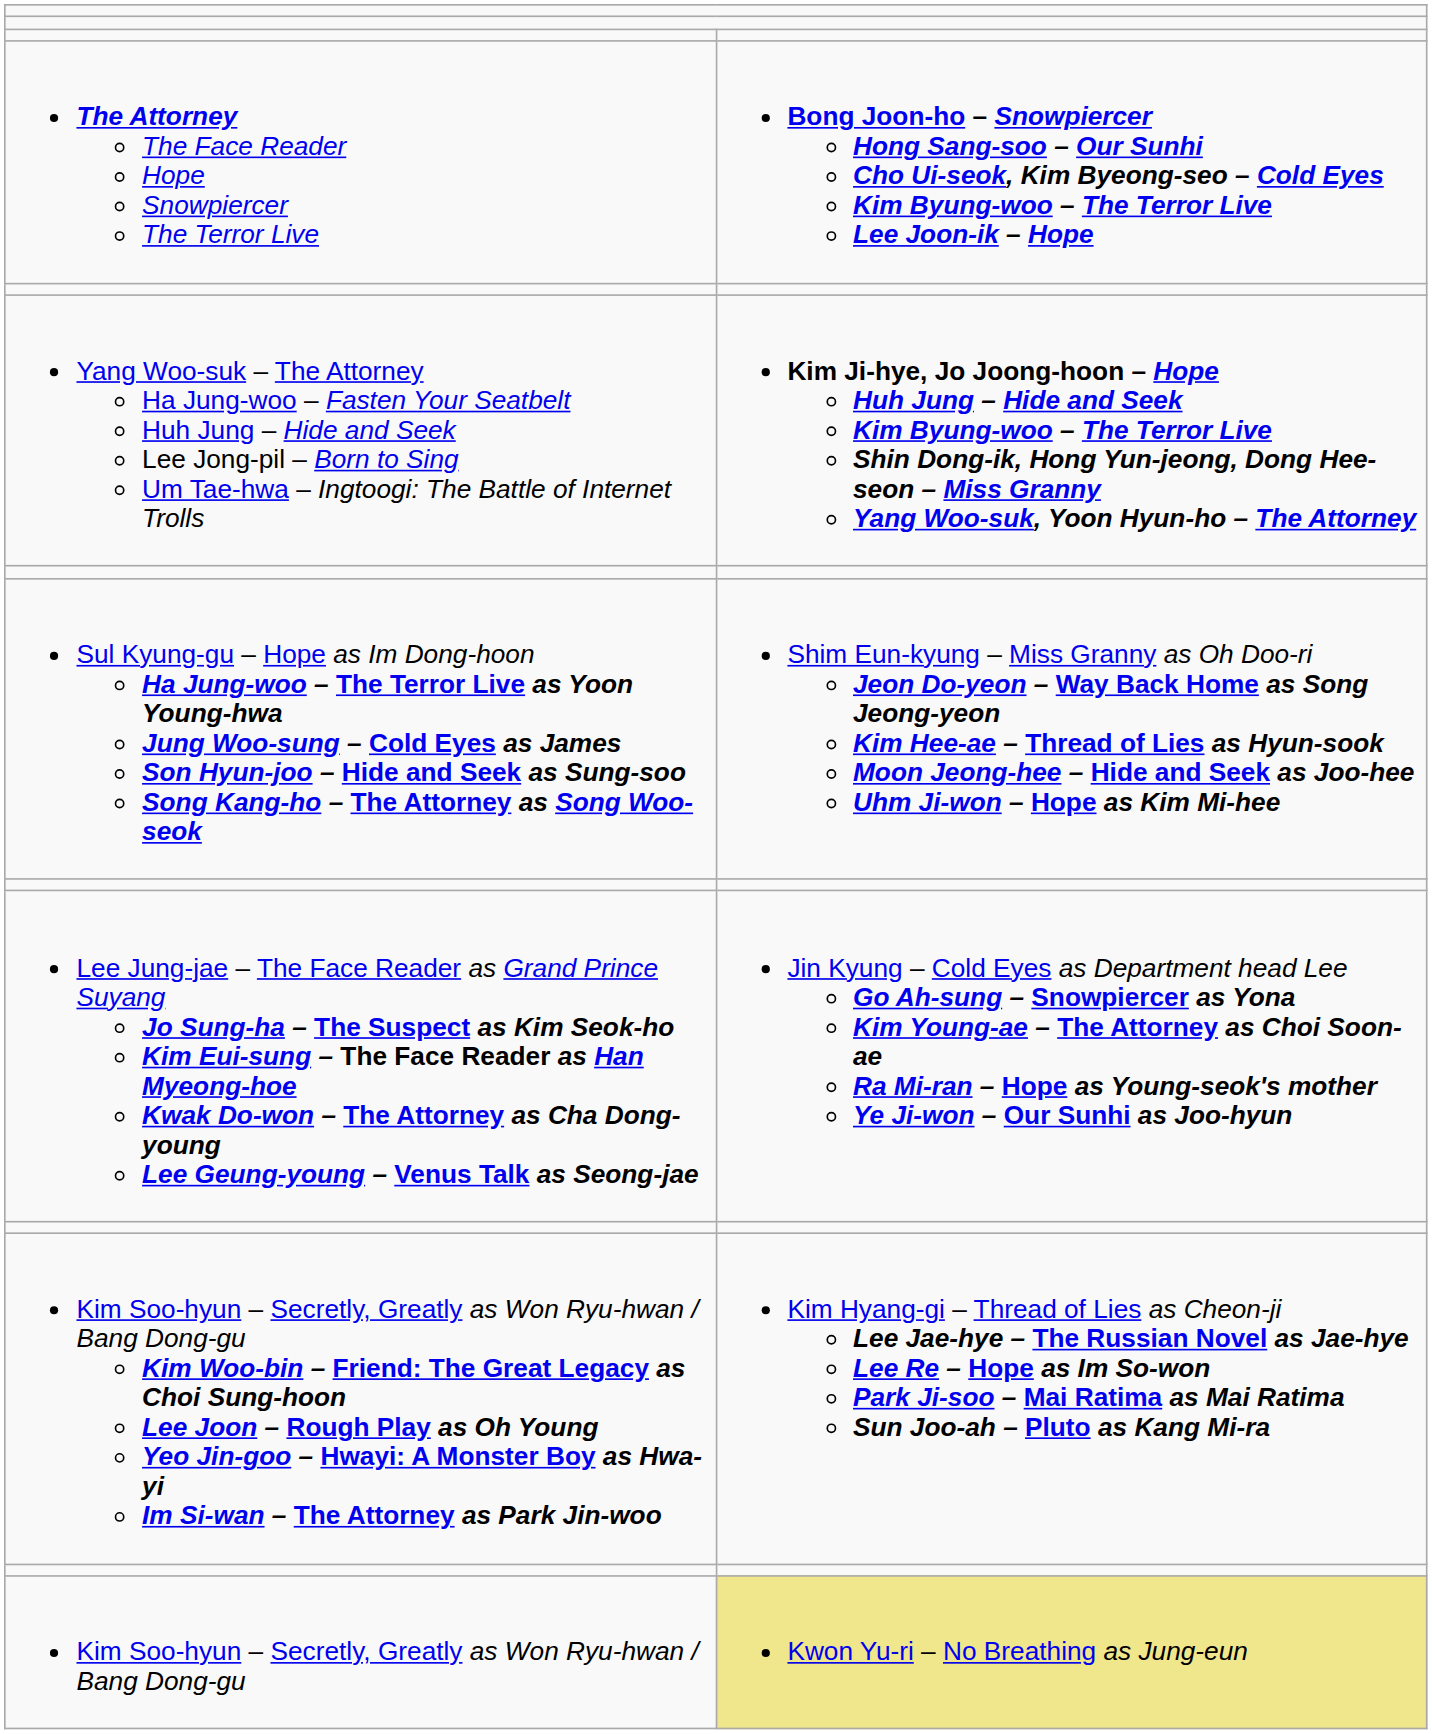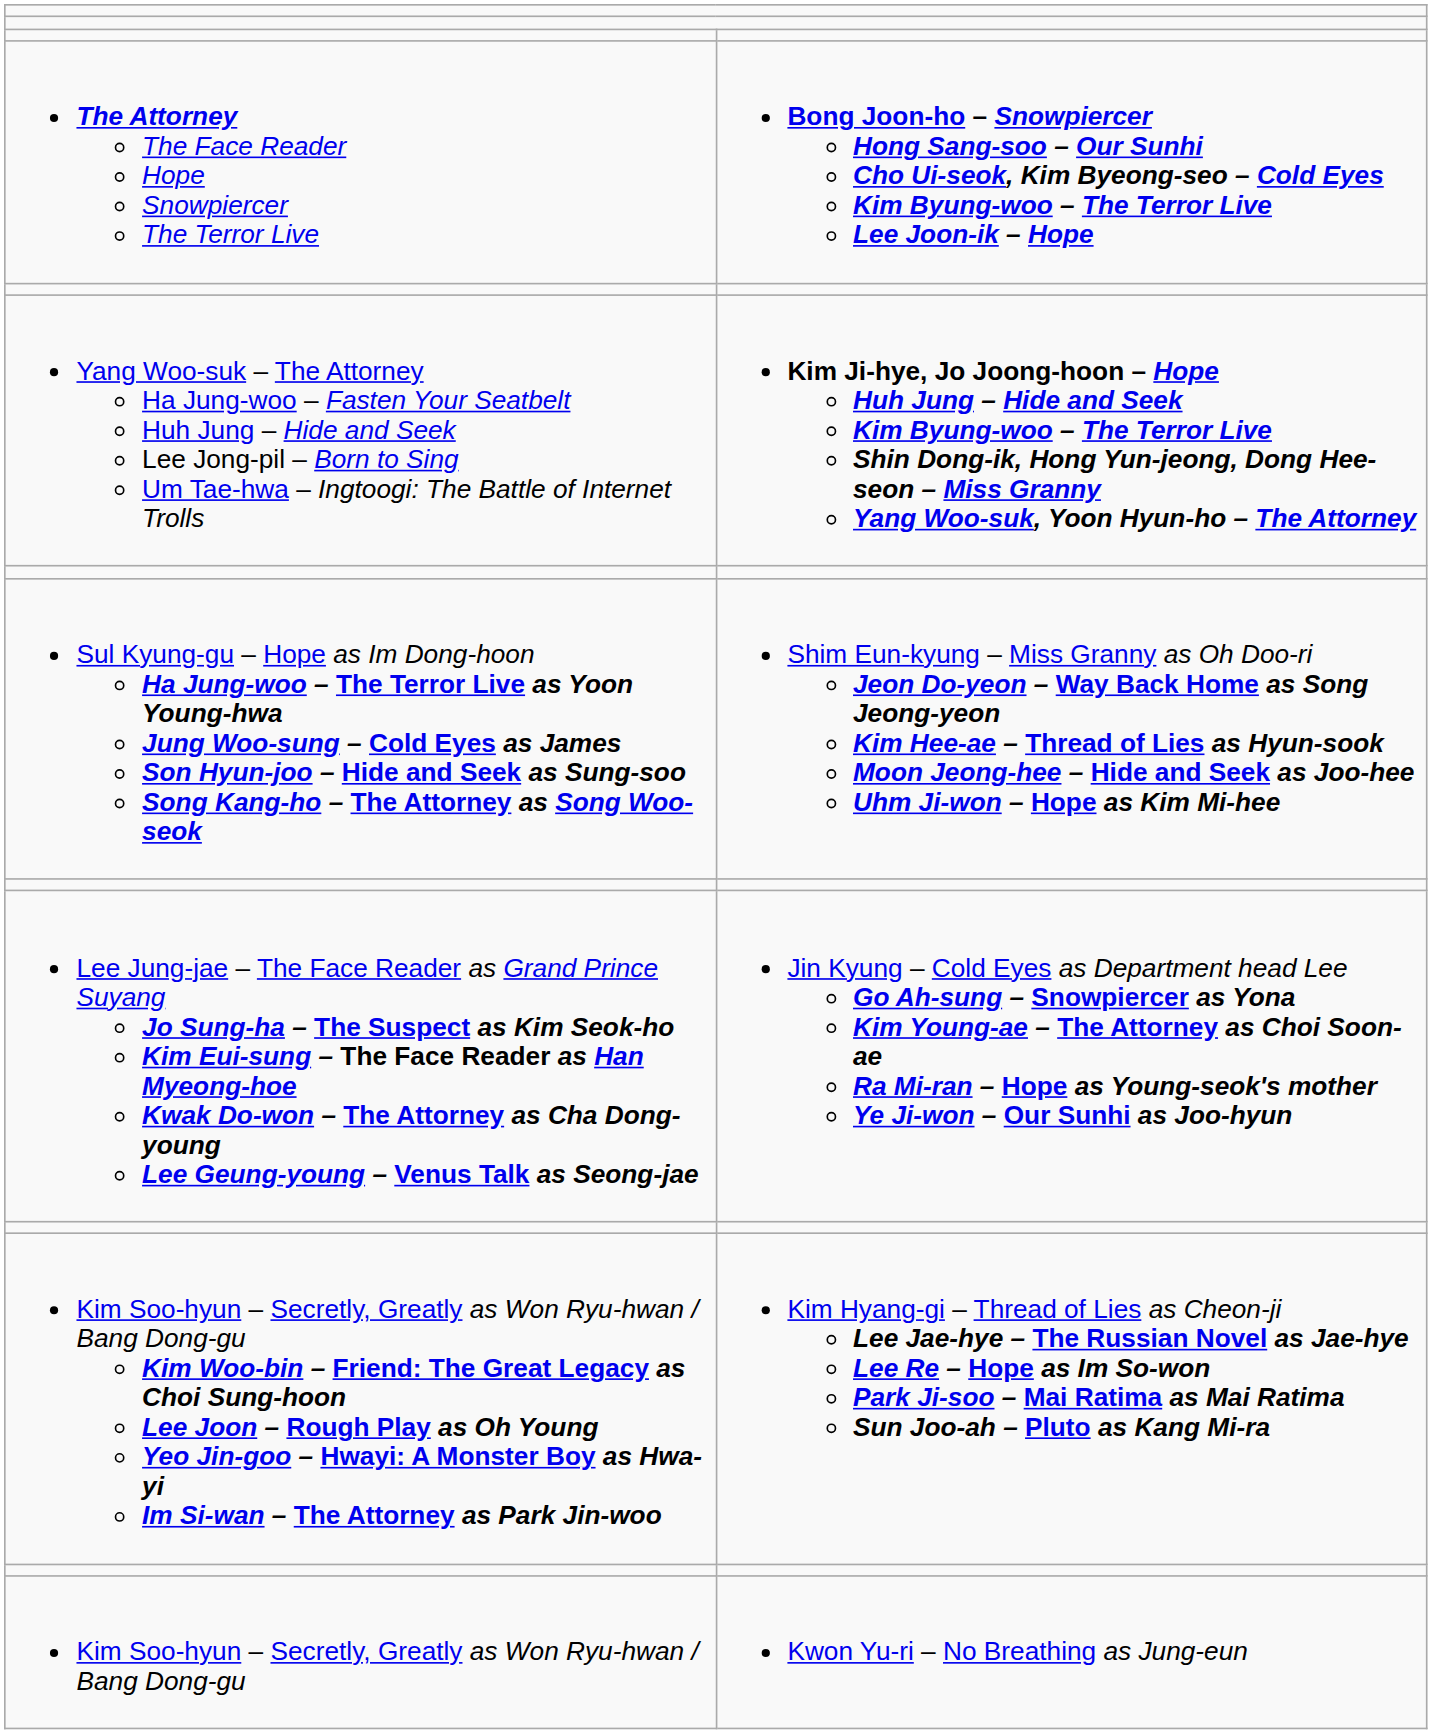(1071, 1652) khaki background -> (1071, 1652) no background
